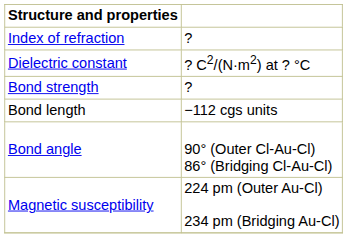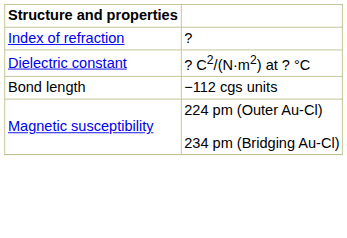- row: (53, 88)
- row: (45, 149)
